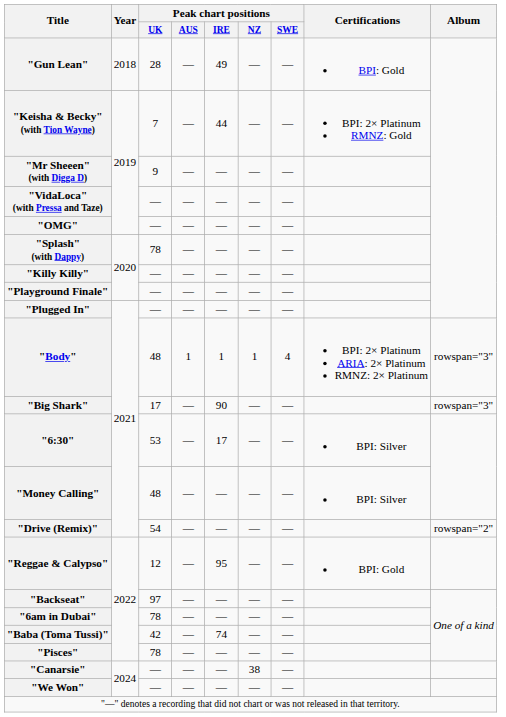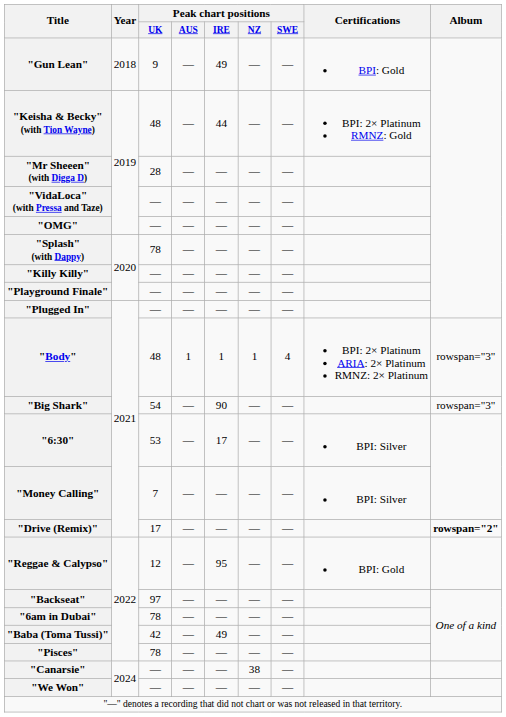(155, 64) 28 -> (155, 64) 9
(155, 123) 7 -> (155, 123) 48
(155, 171) 9 -> (155, 171) 28
(155, 405) 17 -> (155, 405) 54
(155, 493) 48 -> (155, 493) 7
(155, 528) 54 -> (155, 528) 17
(464, 528) normal -> (466, 528) bold
(221, 634) 74 -> (221, 634) 49
